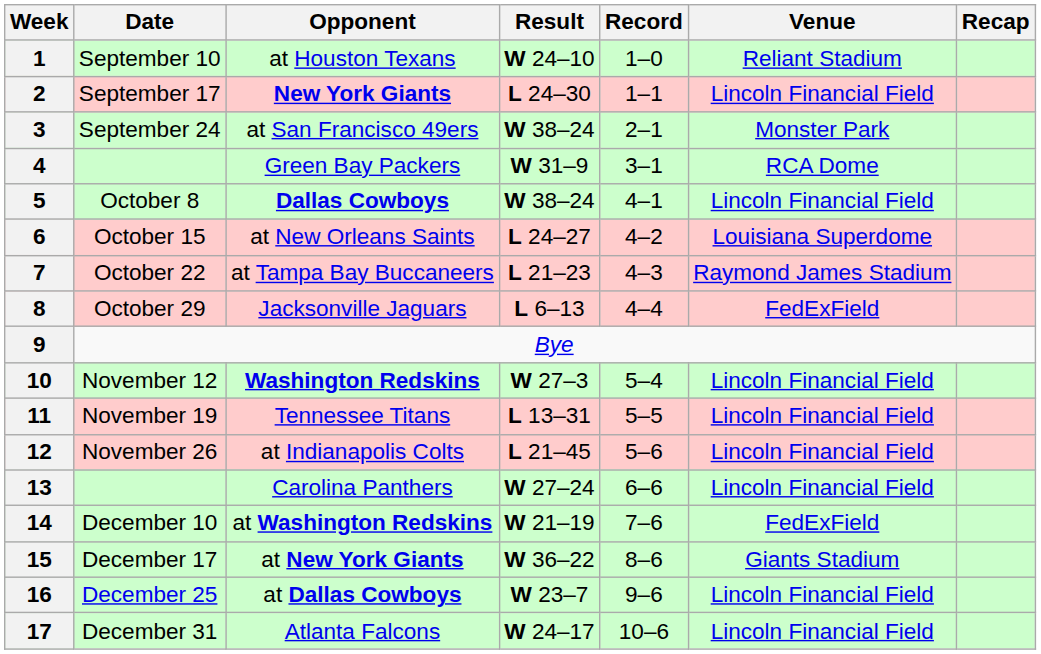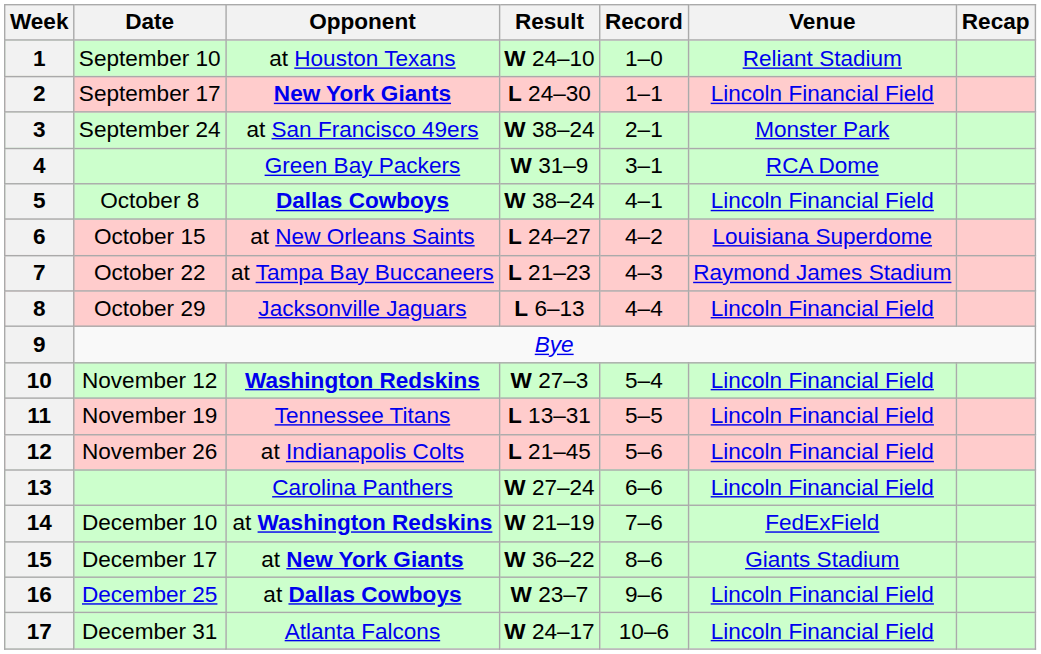(822, 308) FedExField -> (822, 308) Lincoln Financial Field
